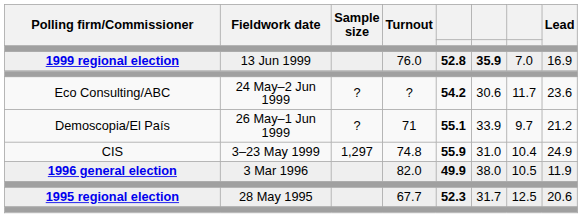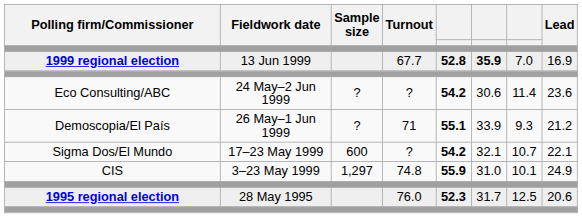(409, 61) 76.0 -> (409, 61) 67.7
(524, 93) 11.7 -> (524, 93) 11.4
(524, 126) 9.7 -> (524, 126) 9.3
+ row: (112, 152)
(524, 152) 10.4 -> (524, 171) 10.1
- row: (112, 171)
(409, 197) 67.7 -> (409, 197) 76.0
